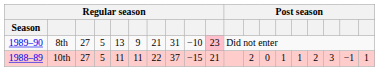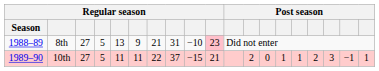(26, 43) 1989–90 -> (26, 43) 1988–89
(26, 58) 1988–89 -> (26, 58) 1989–90
